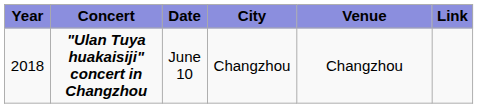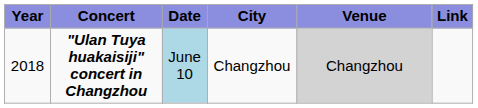(185, 65) no background -> (185, 65) lightblue background
(364, 65) no background -> (364, 65) lightgrey background
